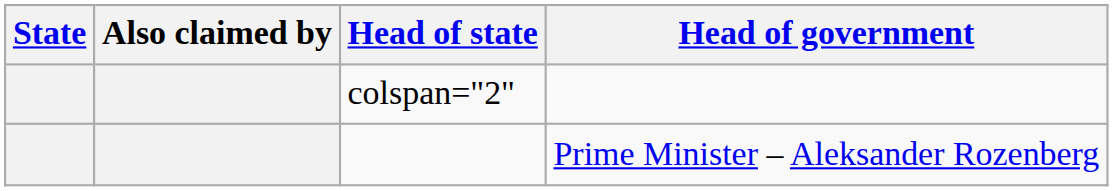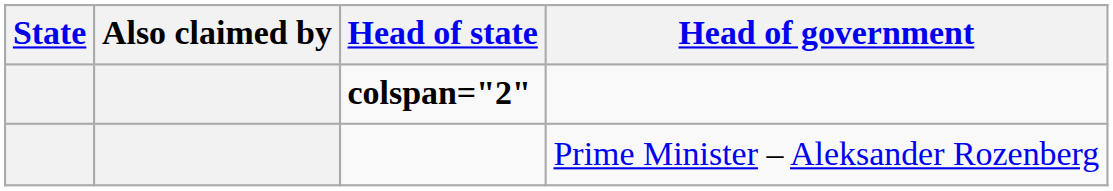(431, 93) normal -> (439, 93) bold
